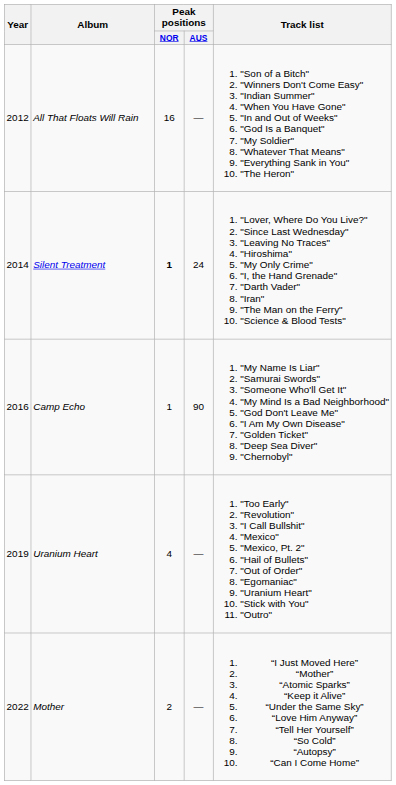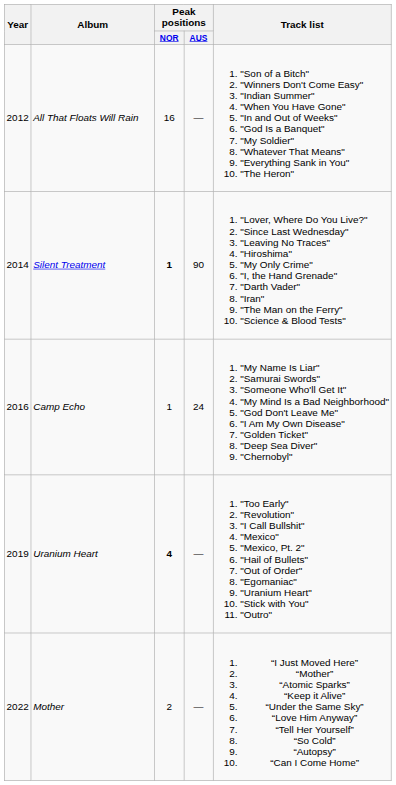(198, 265) 24 -> (198, 265) 90
(198, 407) 90 -> (198, 407) 24
(169, 554) normal -> (169, 554) bold
